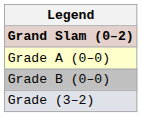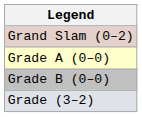(71, 37) bold -> (71, 37) normal
